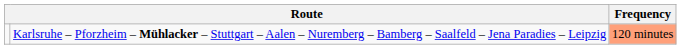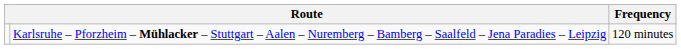(643, 34) lightsalmon background -> (643, 34) no background
